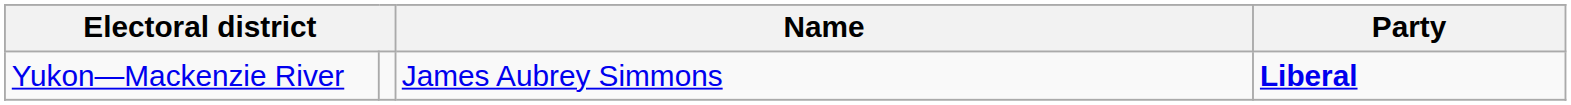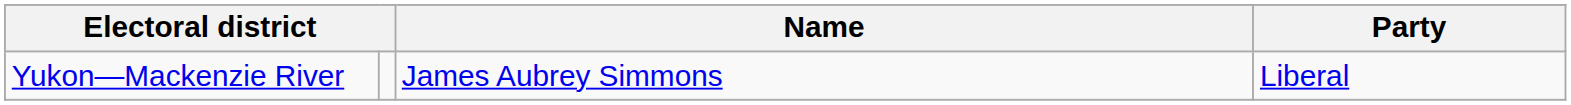(1309, 75) bold -> (1305, 75) normal
